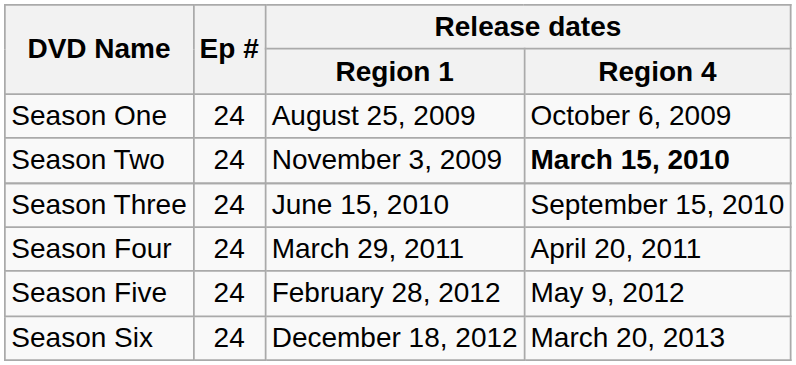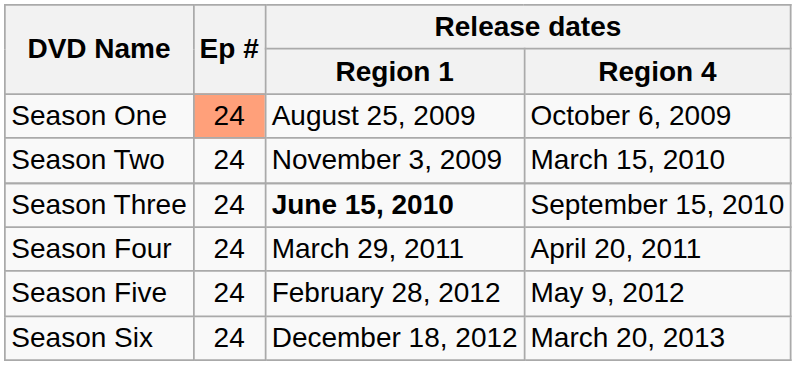(229, 115) no background -> (229, 115) lightsalmon background
(630, 159) bold -> (628, 159) normal
(360, 204) normal -> (363, 204) bold
